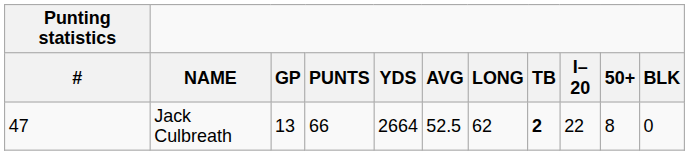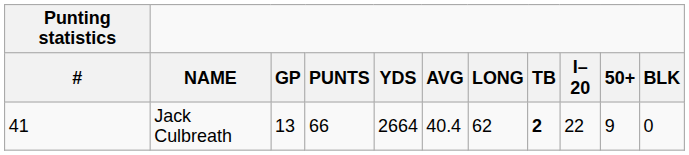(19, 125) 47 -> (19, 125) 41
(444, 125) 52.5 -> (444, 125) 40.4
(610, 125) 8 -> (610, 125) 9
